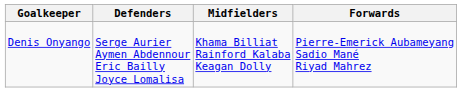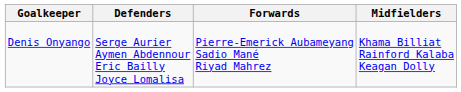columns swapped: (243, 13) <-> (375, 13)
